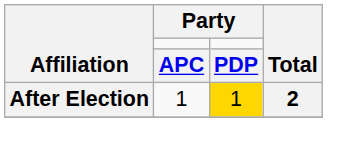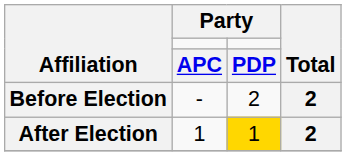+ row: (88, 99)
